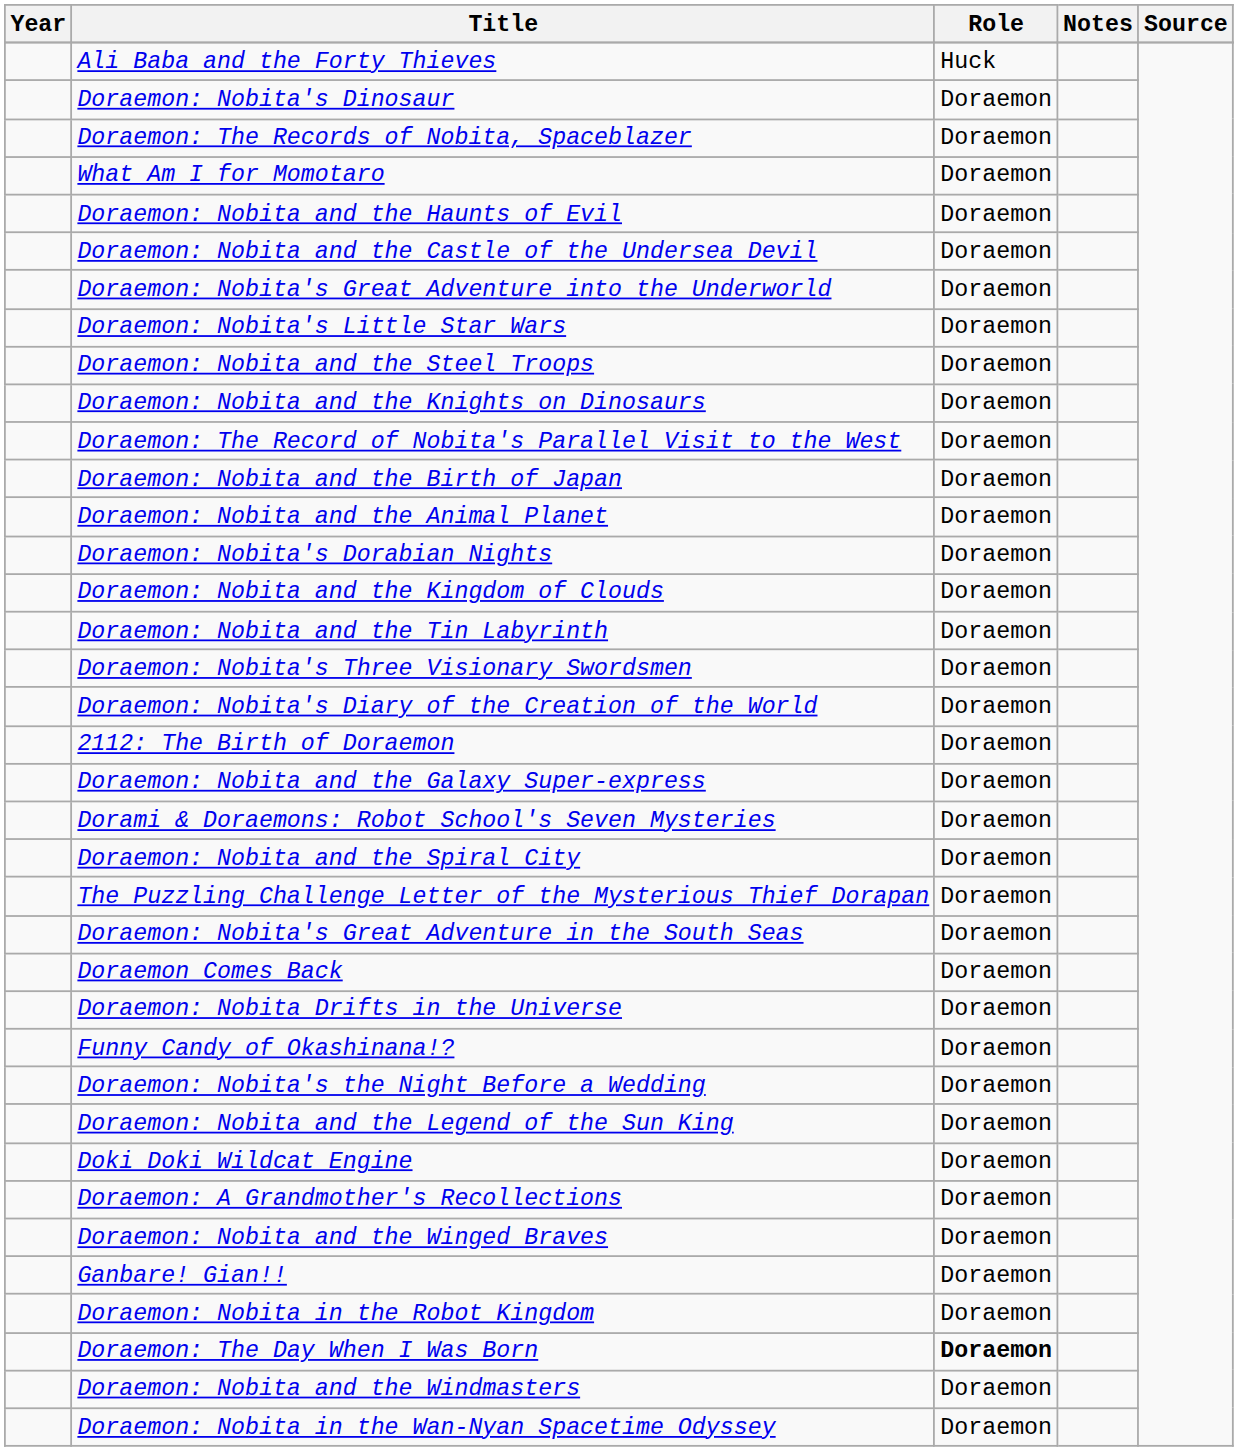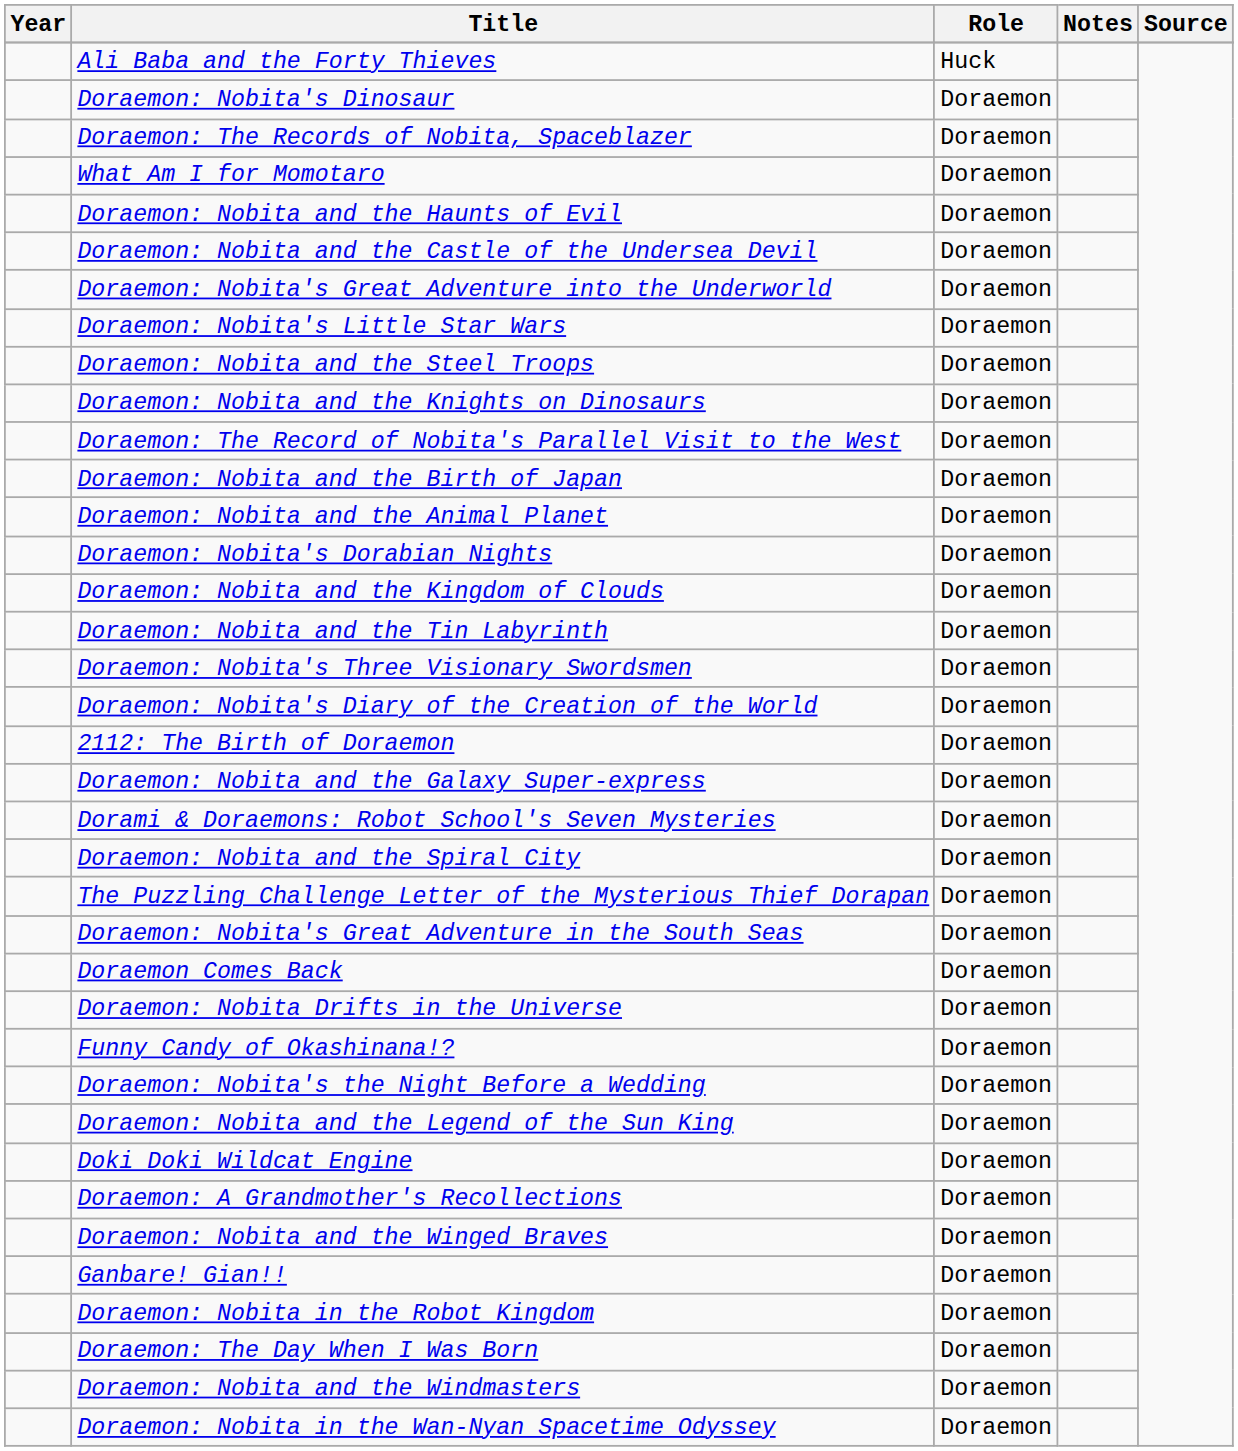(996, 1351) bold -> (996, 1351) normal
